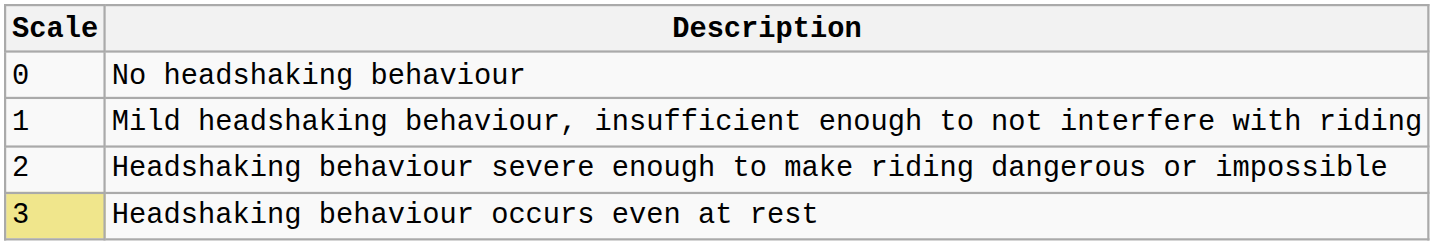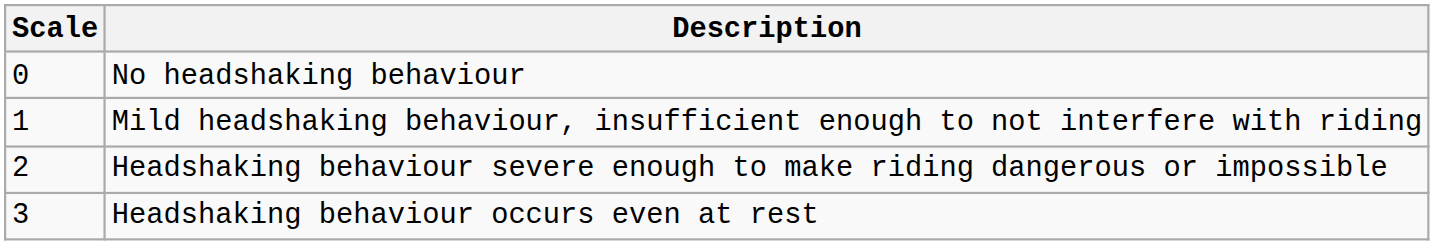(21, 216) khaki background -> (21, 216) no background
